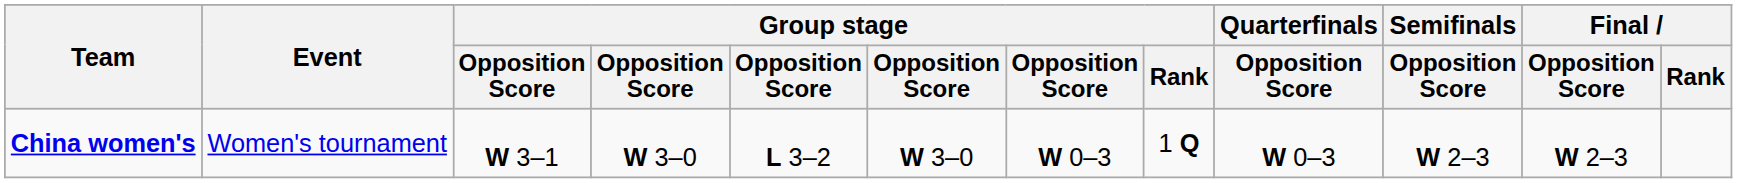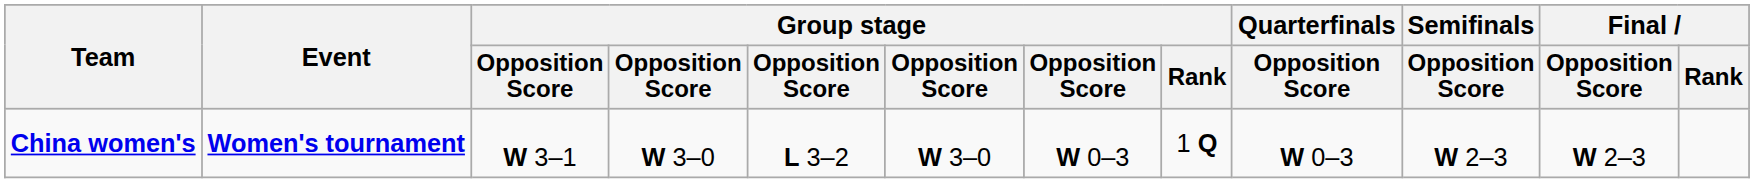(327, 144) normal -> (336, 144) bold
